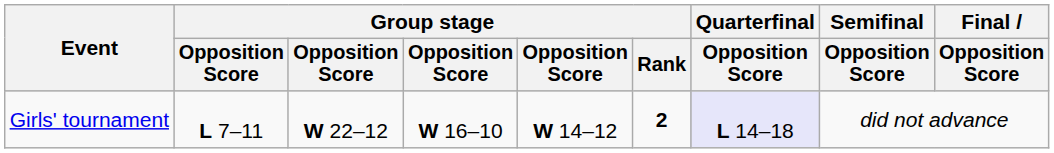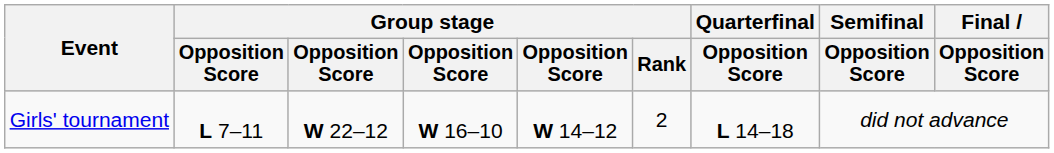(662, 120) bold -> (662, 120) normal
(755, 132) lavender background -> (755, 132) no background
